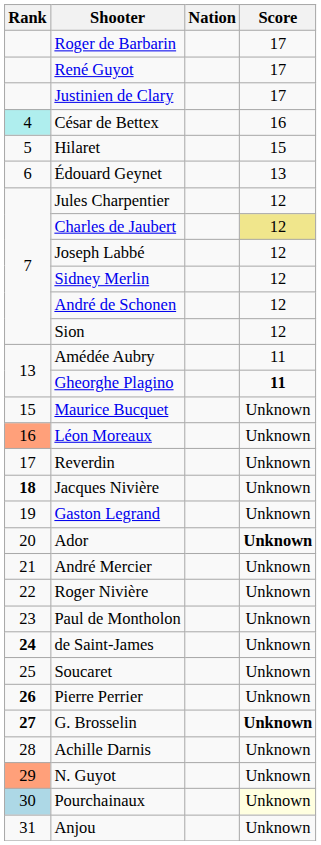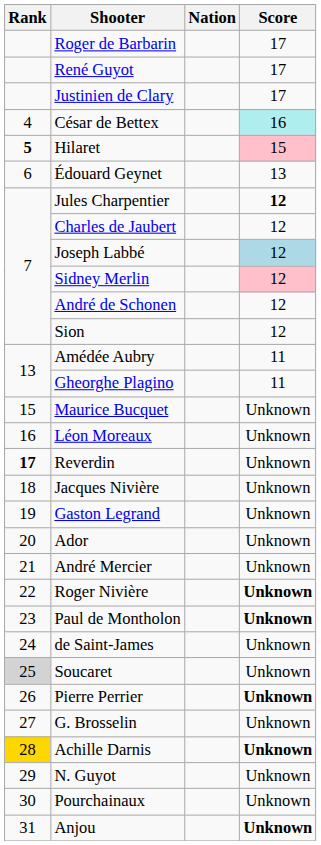(28, 122) paleturquoise background -> (28, 122) no background
(278, 122) no background -> (278, 122) paleturquoise background
(28, 148) normal -> (28, 148) bold
(278, 148) no background -> (278, 148) pink background
(278, 200) normal -> (278, 200) bold
(278, 226) khaki background -> (278, 226) no background
(278, 252) no background -> (278, 252) lightblue background
(278, 278) no background -> (278, 278) pink background
(278, 383) bold -> (278, 383) normal
(28, 435) lightsalmon background -> (28, 435) no background
(28, 461) normal -> (28, 461) bold
(28, 488) bold -> (28, 488) normal
(278, 540) bold -> (278, 540) normal
(278, 592) normal -> (278, 592) bold
(278, 618) normal -> (278, 618) bold
(28, 644) bold -> (28, 644) normal
(28, 670) no background -> (28, 670) lightgrey background
(28, 697) bold -> (28, 697) normal
(278, 697) normal -> (278, 697) bold
(28, 723) bold -> (28, 723) normal
(278, 723) bold -> (278, 723) normal
(28, 749) no background -> (28, 749) gold background
(278, 749) normal -> (278, 749) bold
(28, 775) lightsalmon background -> (28, 775) no background
(28, 801) lightblue background -> (28, 801) no background
(278, 801) lightyellow background -> (278, 801) no background
(278, 827) normal -> (278, 827) bold
